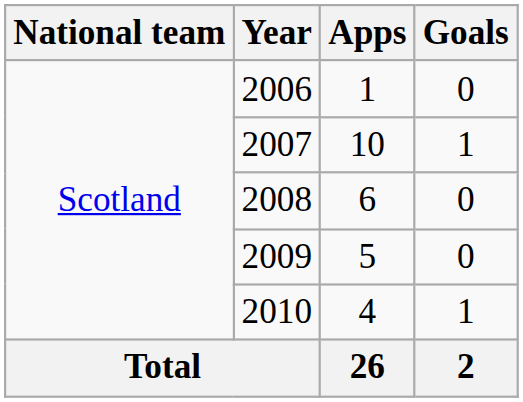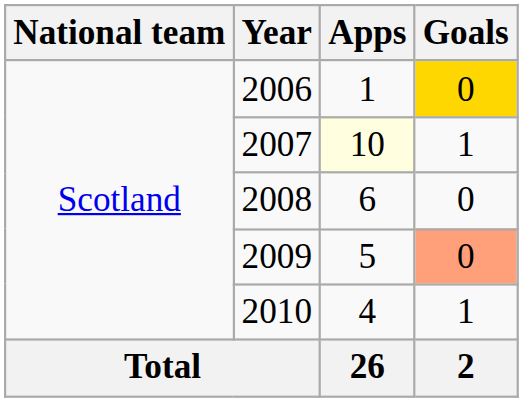(466, 88) no background -> (466, 88) gold background
(367, 144) no background -> (367, 144) lightyellow background
(466, 255) no background -> (466, 255) lightsalmon background
